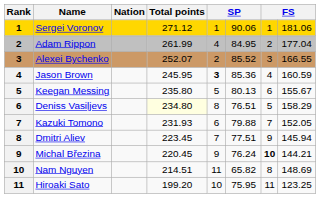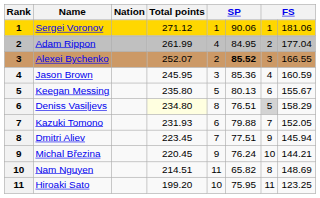(244, 59) normal -> (244, 59) bold
(216, 75) bold -> (216, 75) normal
(270, 106) no background -> (270, 106) lightgrey background
(270, 153) bold -> (270, 153) normal
